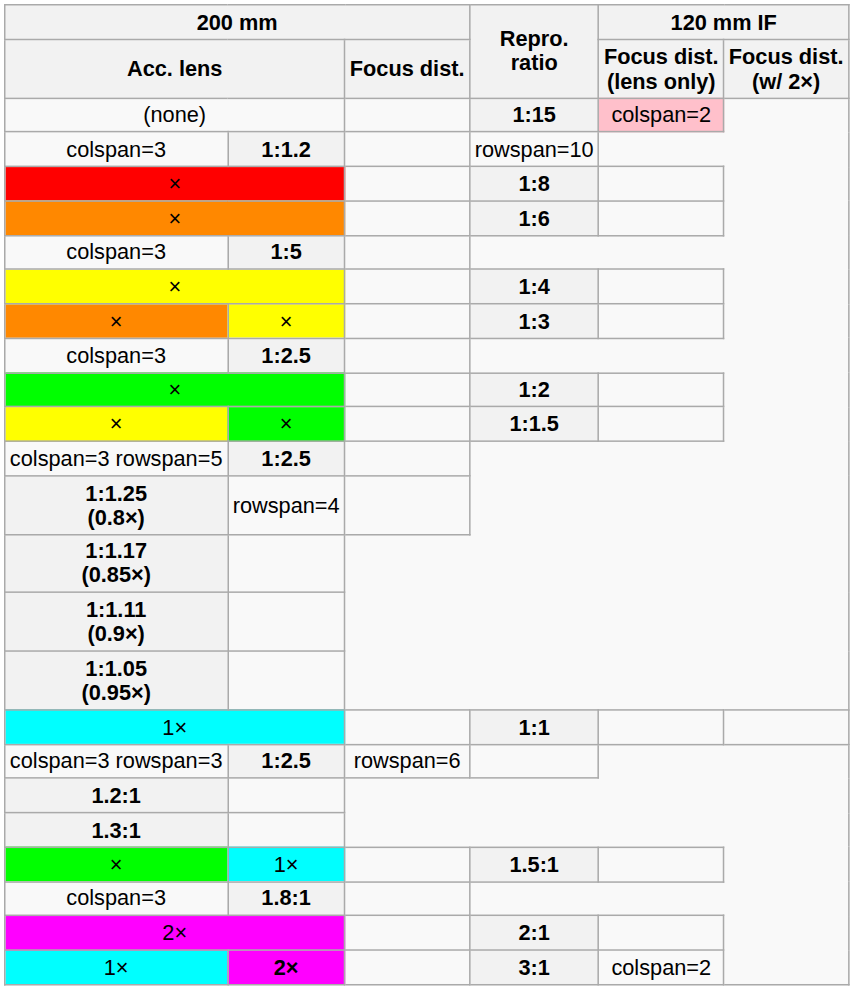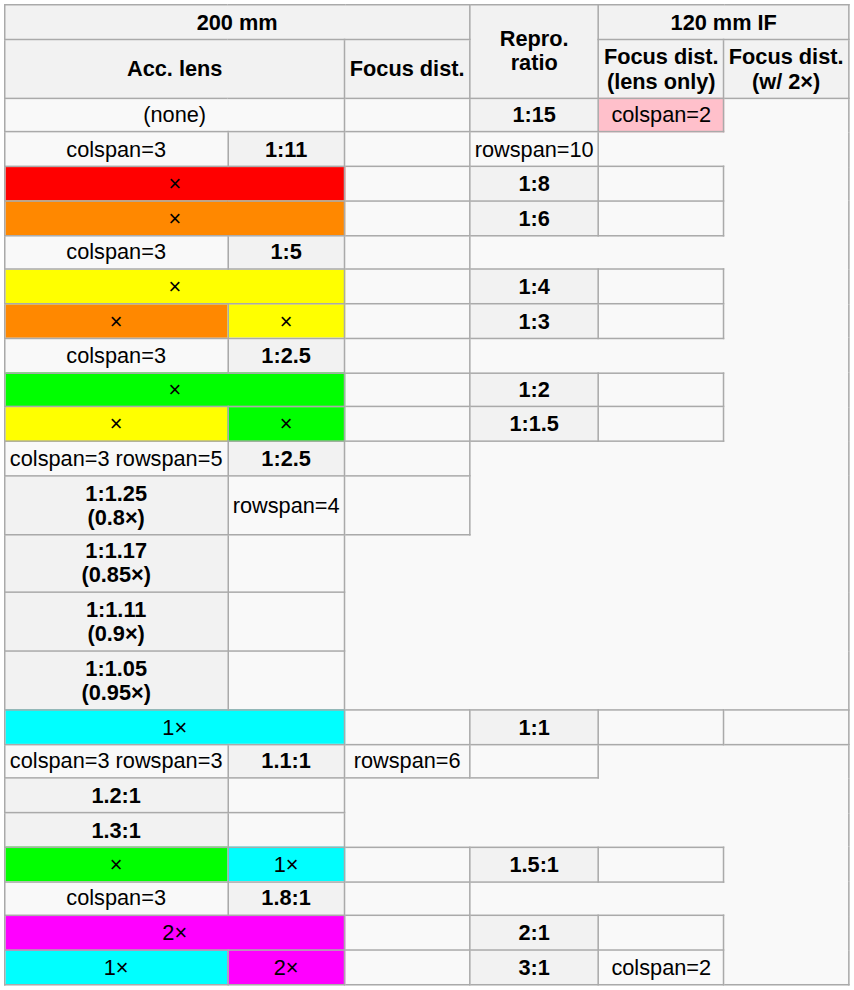(286, 150) 1:1.2 -> (286, 150) 1:11
(286, 761) 1:2.5 -> (286, 761) 1.1:1
(286, 968) bold -> (286, 968) normal
